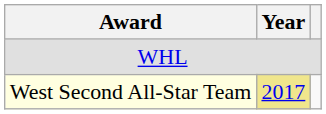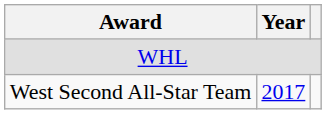(131, 91) lightyellow background -> (131, 91) no background
(283, 91) khaki background -> (283, 91) no background
